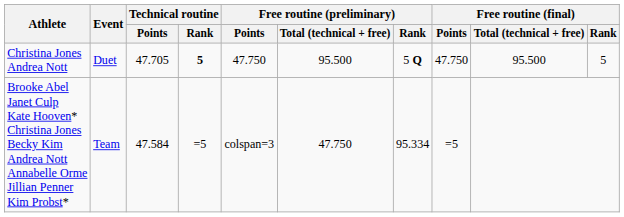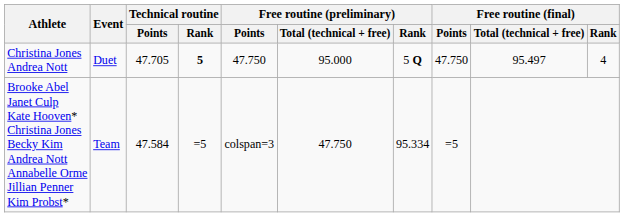(335, 60) 95.500 -> (335, 60) 95.000
(529, 60) 95.500 -> (529, 60) 95.497
(603, 60) 5 -> (603, 60) 4
